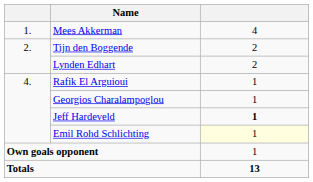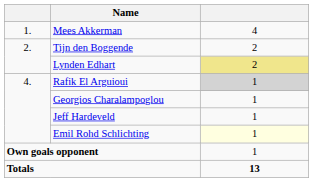(255, 65) no background -> (255, 65) khaki background
(255, 82) no background -> (255, 82) lightgrey background
(255, 117) bold -> (255, 117) normal
